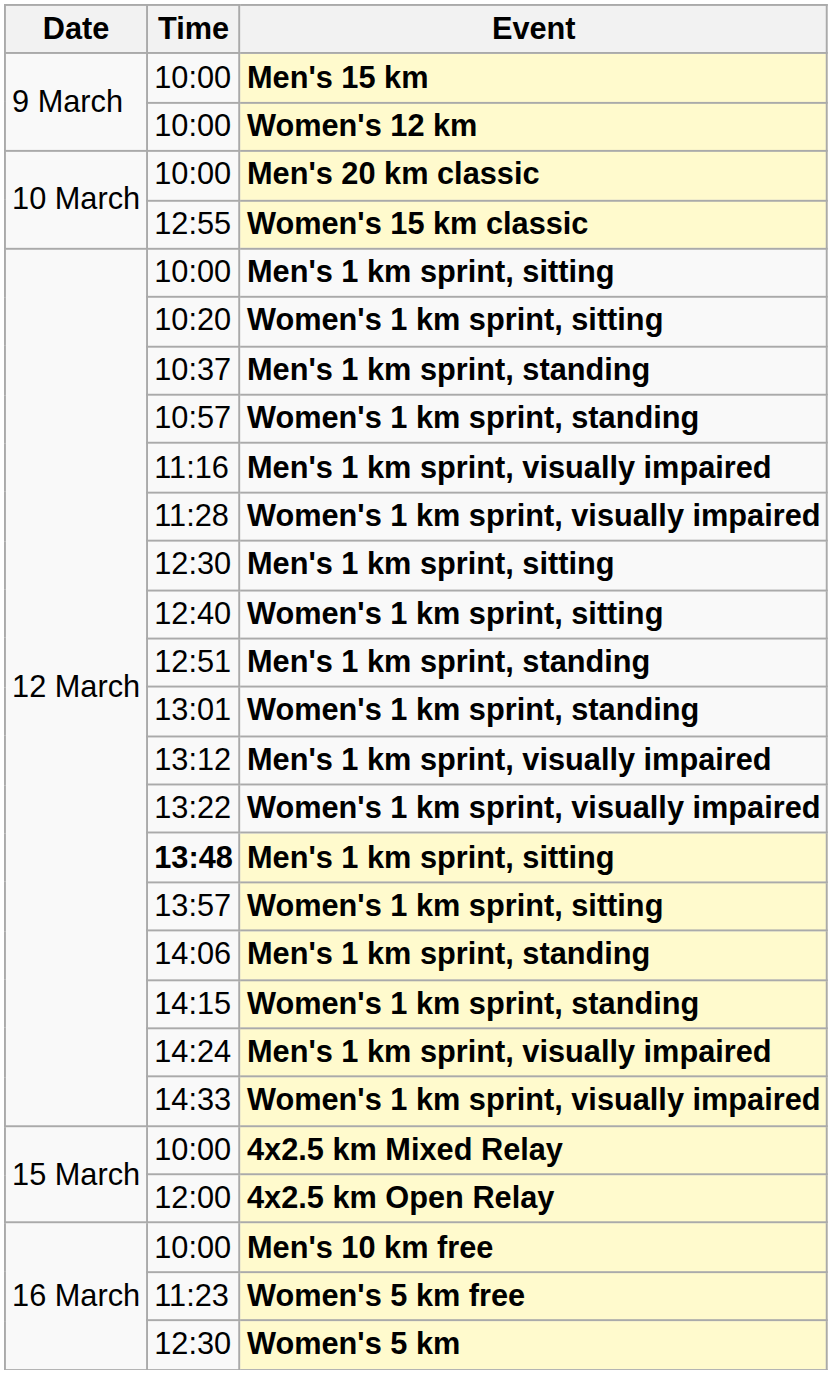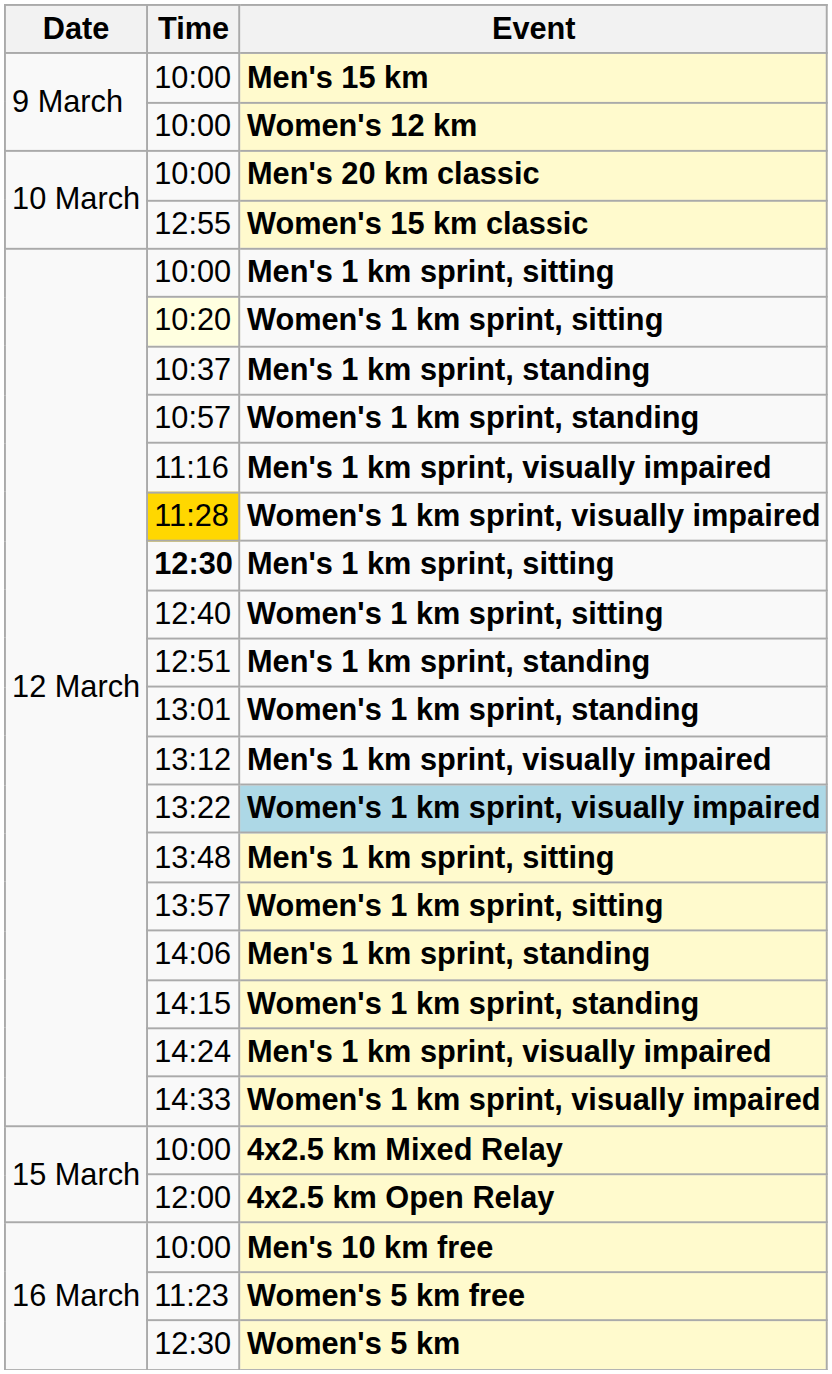(193, 321) no background -> (193, 321) lightyellow background
(192, 516) no background -> (192, 516) gold background
(193, 564) normal -> (194, 564) bold
(534, 808) no background -> (534, 808) lightblue background
(194, 857) bold -> (193, 857) normal
